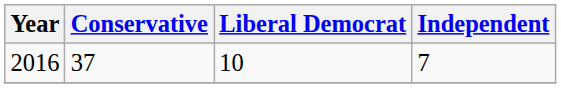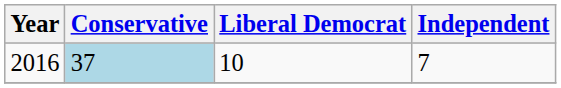(83, 62) no background -> (83, 62) lightblue background
